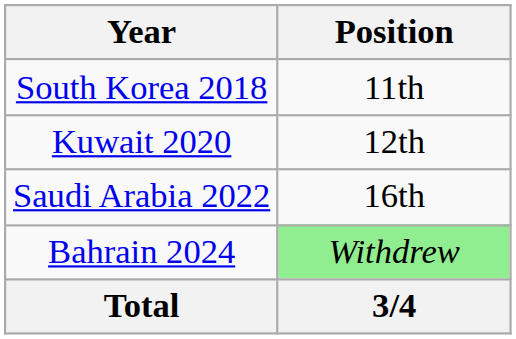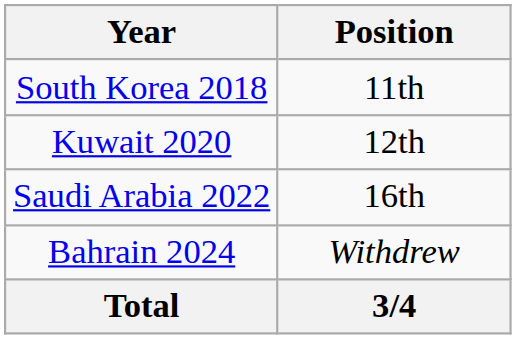(394, 251) lightgreen background -> (394, 251) no background
